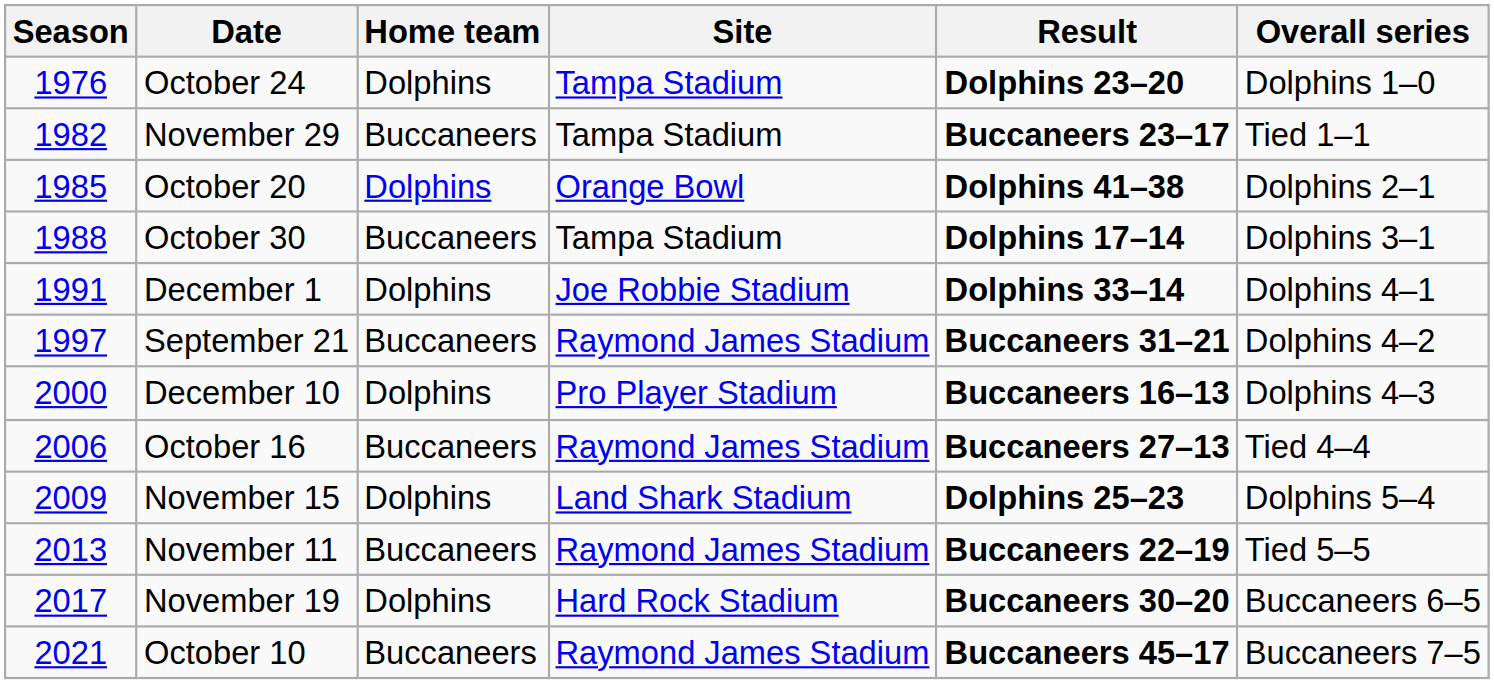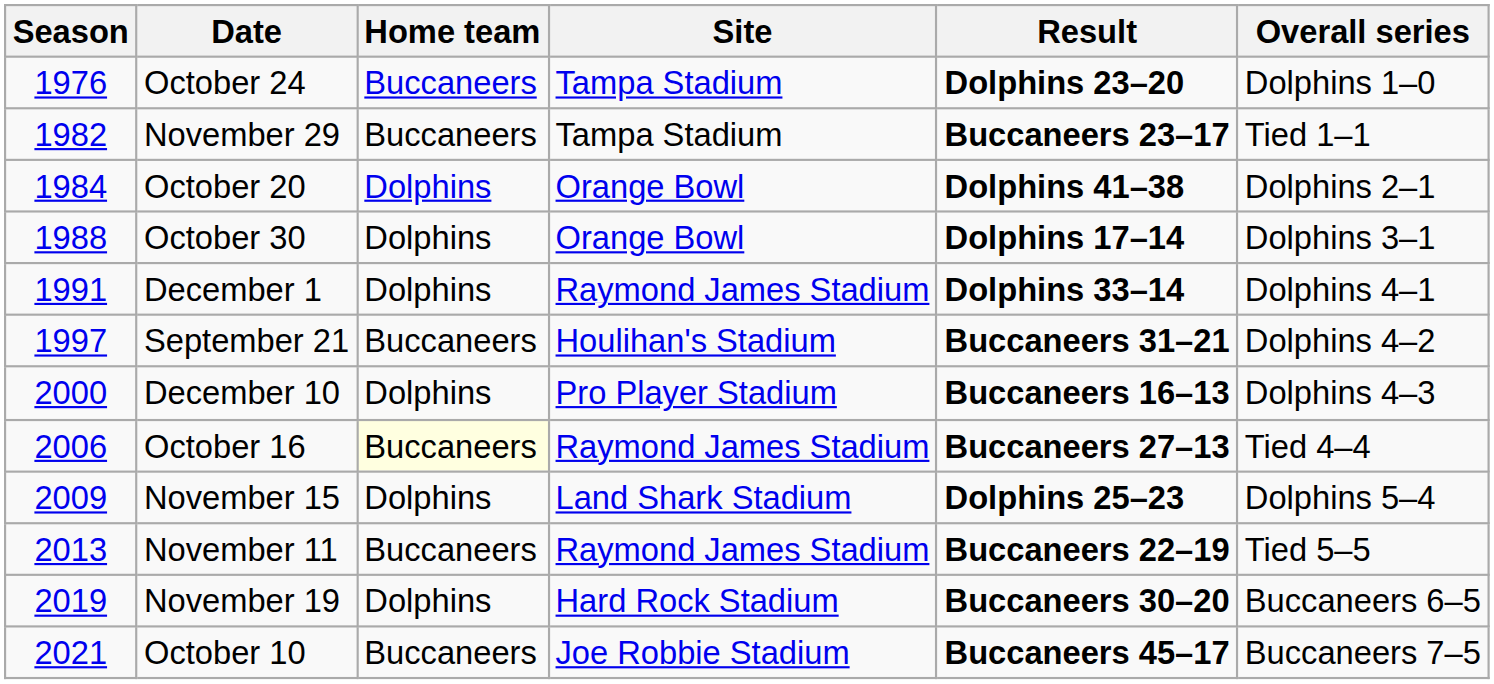(428, 83) Dolphins -> (451, 83) Buccaneers
(71, 186) 1985 -> (71, 186) 1984
(451, 238) Buccaneers -> (428, 238) Dolphins
(669, 238) Tampa Stadium -> (650, 238) Orange Bowl
(703, 290) Joe Robbie Stadium -> (742, 290) Raymond James Stadium
(742, 342) Raymond James Stadium -> (696, 342) Houlihan's Stadium
(451, 445) no background -> (451, 445) lightyellow background
(71, 600) 2017 -> (71, 600) 2019
(742, 652) Raymond James Stadium -> (703, 652) Joe Robbie Stadium
